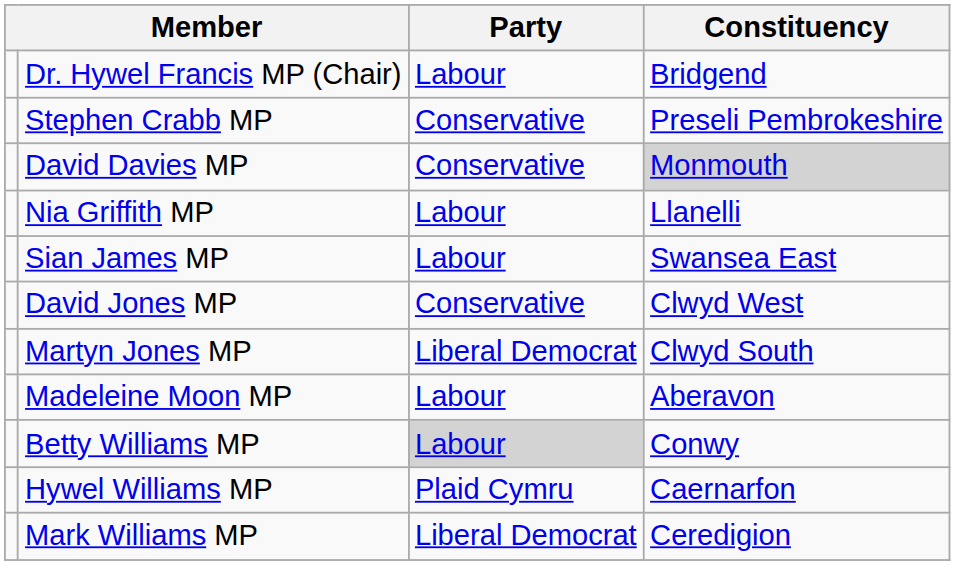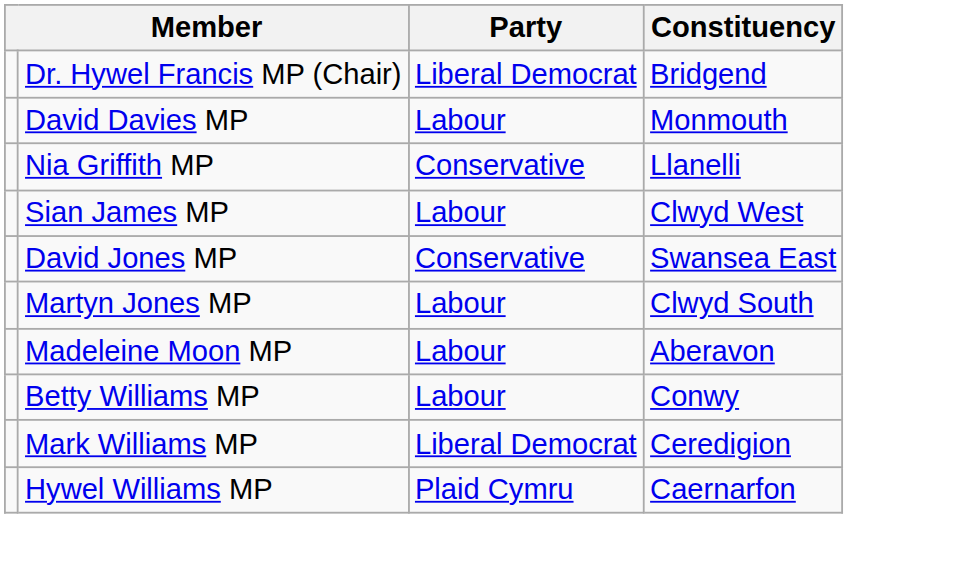(460, 73) Labour -> (526, 73) Liberal Democrat
- row: (149, 119)
(500, 166) Conservative -> (460, 119) Labour
(719, 166) lightgrey background -> (719, 119) no background
(460, 212) Labour -> (500, 166) Conservative
(743, 258) Swansea East -> (727, 212) Clwyd West
(727, 304) Clwyd West -> (743, 258) Swansea East
(526, 350) Liberal Democrat -> (460, 304) Labour
(460, 443) lightgrey background -> (460, 397) no background
rows swapped: (142, 535) <-> (149, 489)
